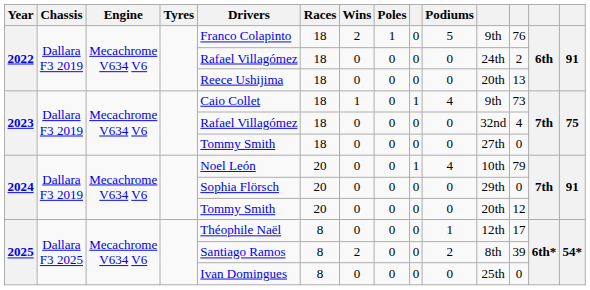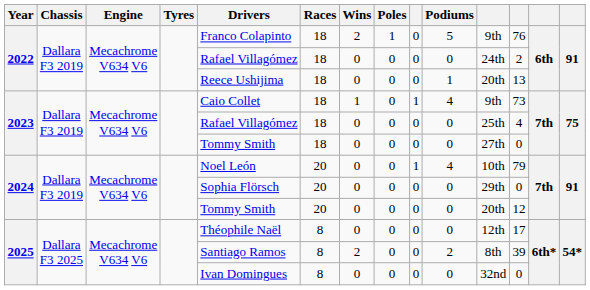(450, 79) 0 -> (450, 79) 1
(493, 122) 32nd -> (493, 122) 25th
(450, 230) 1 -> (450, 230) 0
(493, 273) 25th -> (493, 273) 32nd
